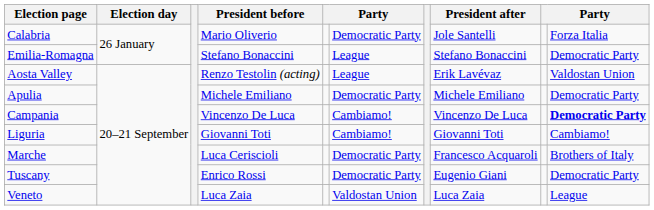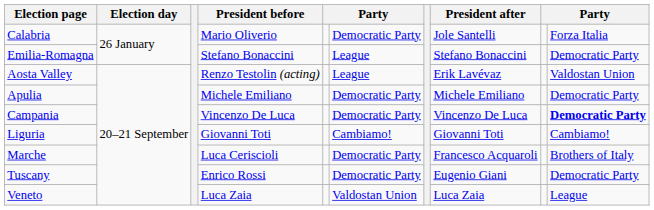(362, 114) Cambiamo! -> (377, 114) Democratic Party
